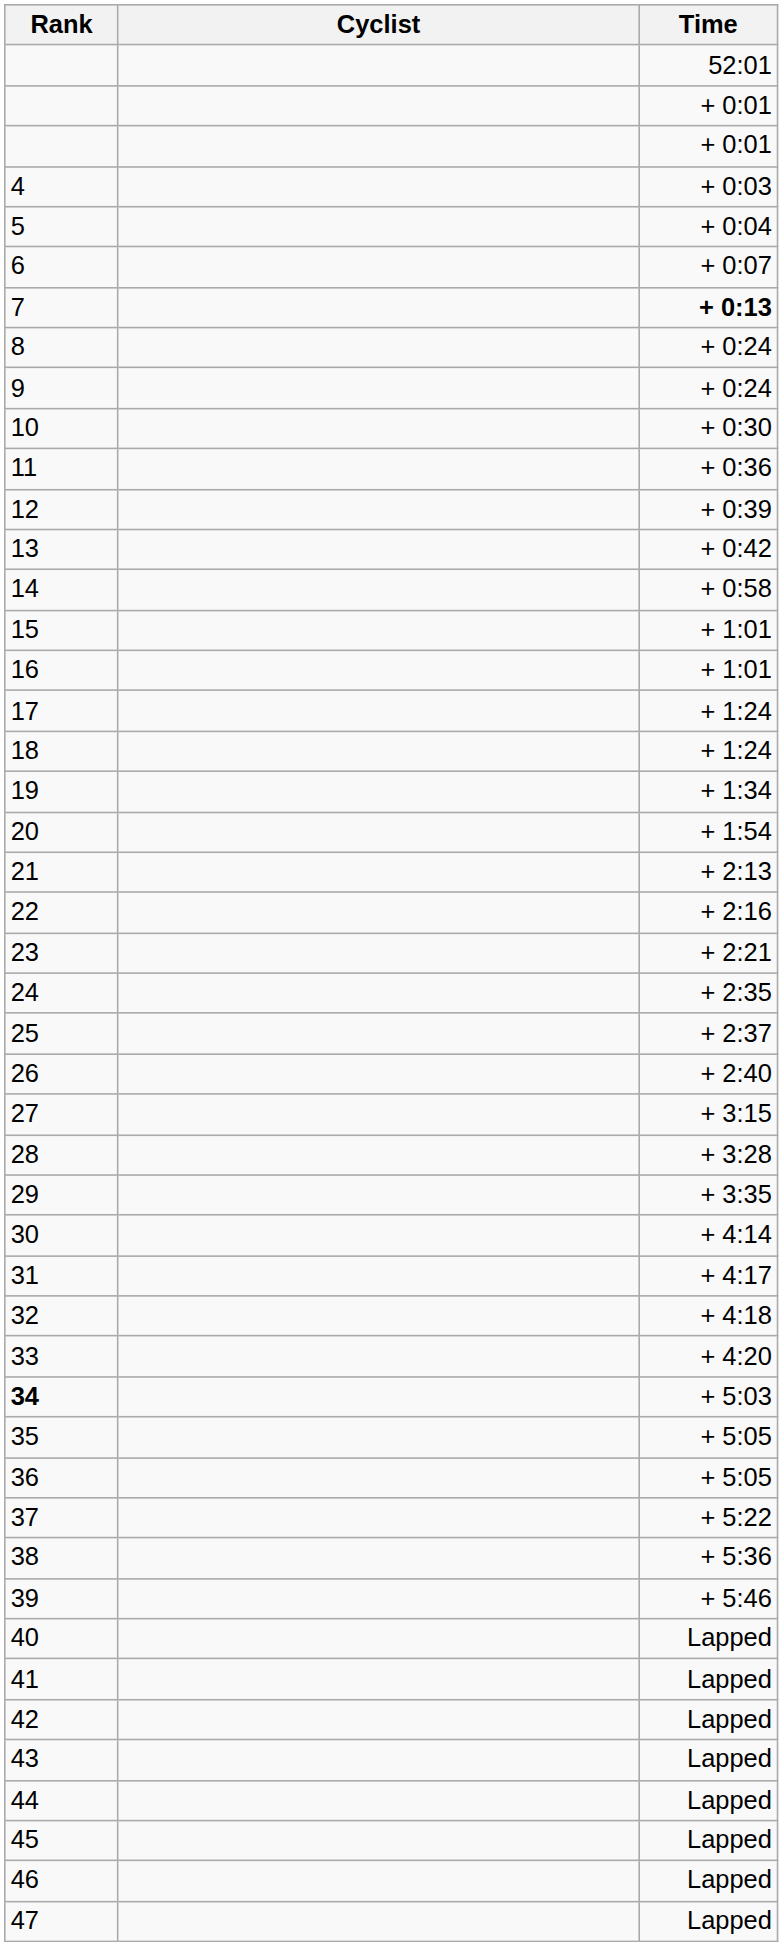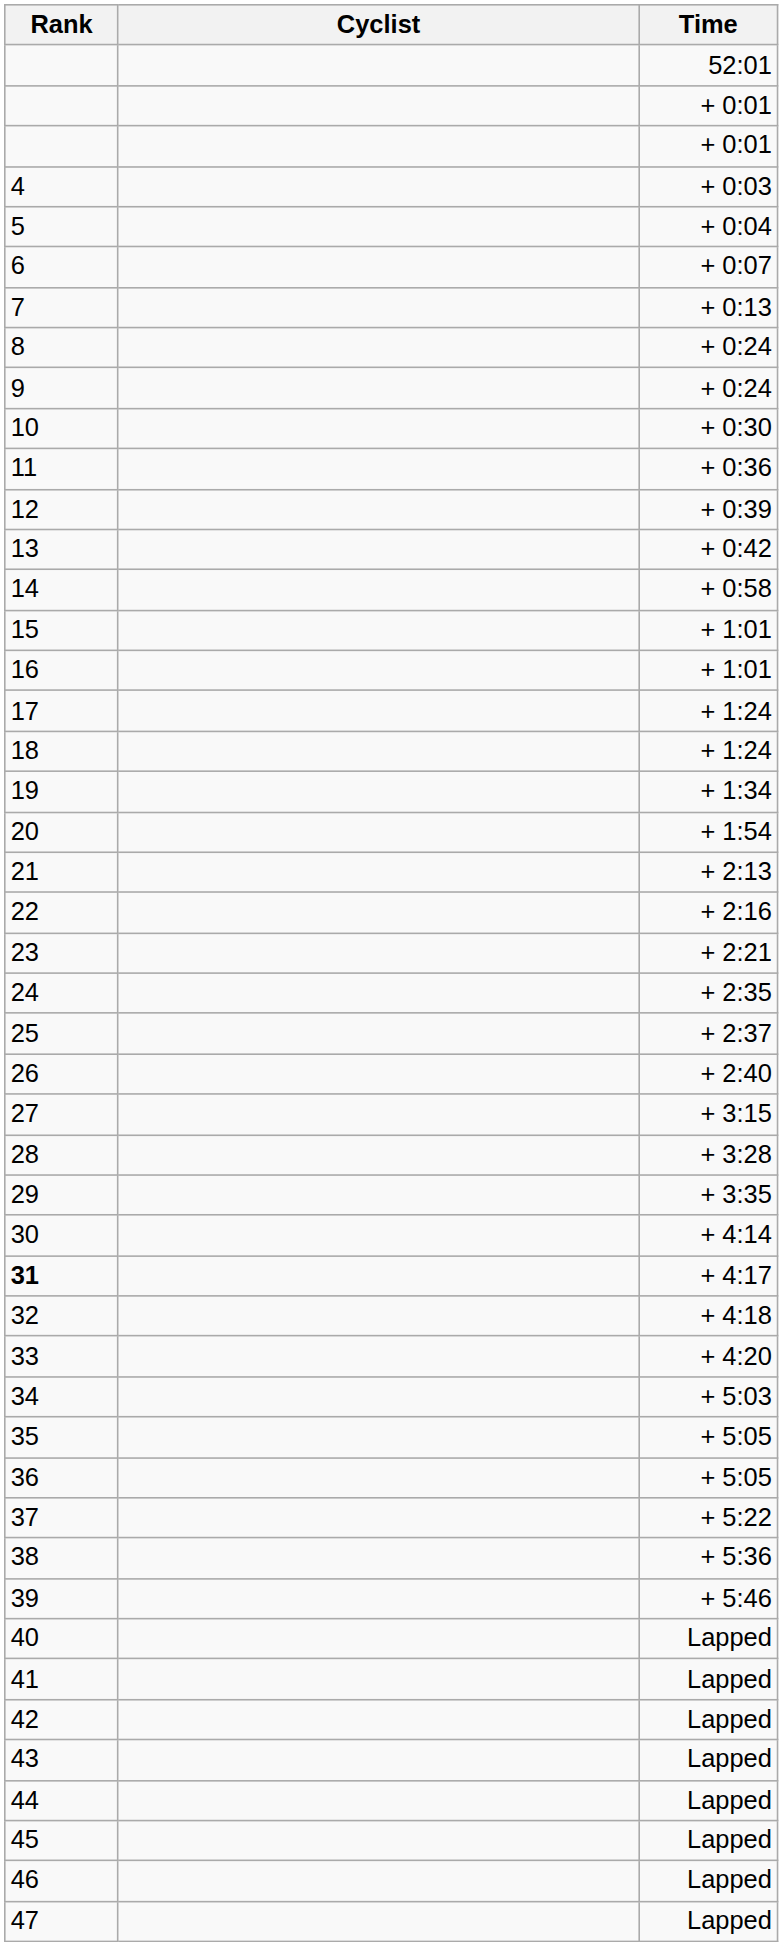(735, 307) bold -> (736, 307) normal
(25, 1275) normal -> (25, 1275) bold
(25, 1396) bold -> (25, 1396) normal
